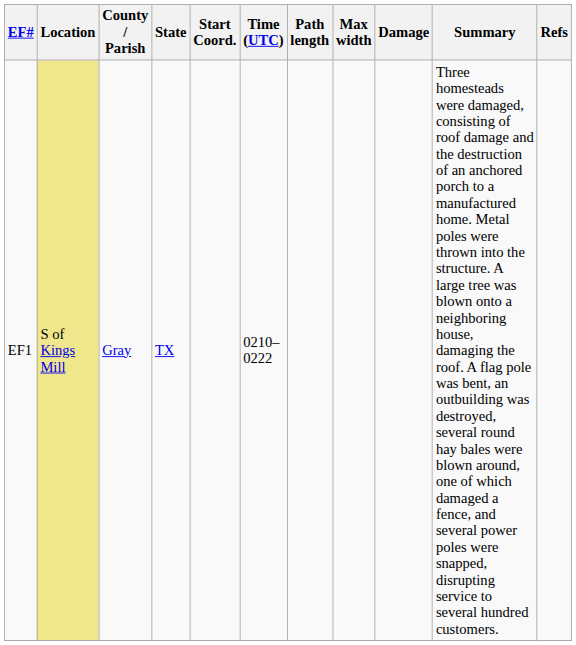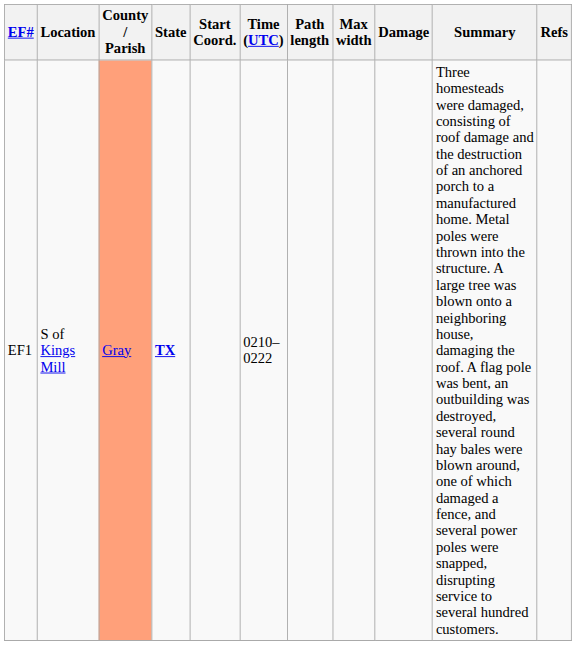(58, 350) khaki background -> (58, 350) no background
(117, 350) no background -> (117, 350) lightsalmon background
(165, 350) normal -> (165, 350) bold
